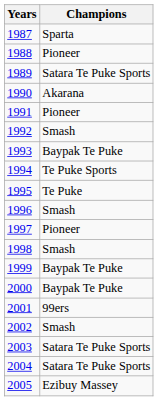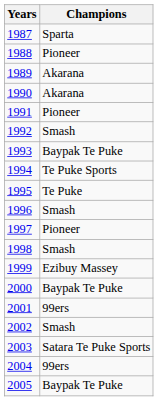(96, 73) Satara Te Puke Sports -> (63, 73) Akarana
(83, 268) Baypak Te Puke -> (80, 268) Ezibuy Massey
(96, 366) Satara Te Puke Sports -> (56, 366) 99ers
(80, 385) Ezibuy Massey -> (83, 385) Baypak Te Puke
